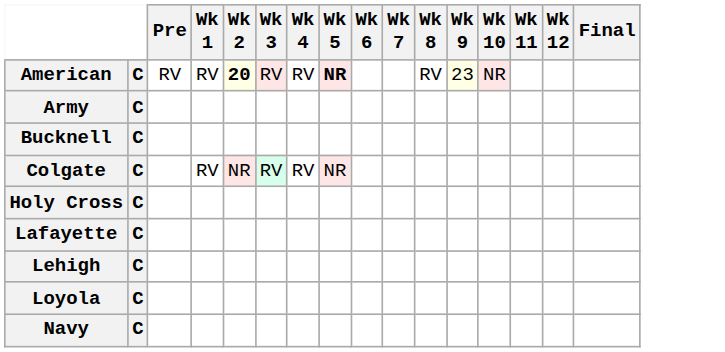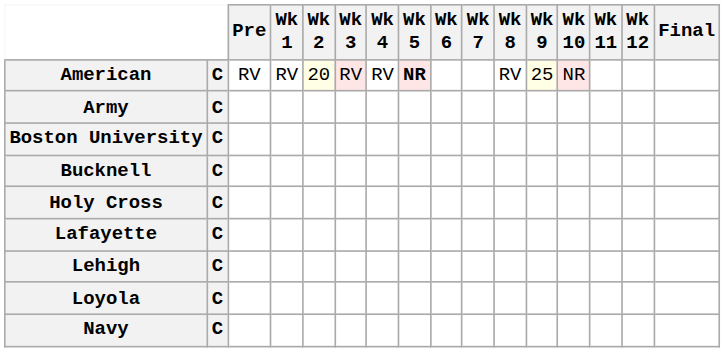(239, 75) bold -> (319, 75) normal
(462, 75) 23 -> (542, 75) 25
+ row: (106, 139)
- row: (66, 170)
